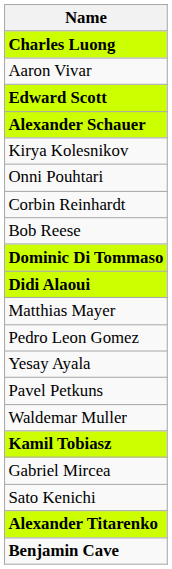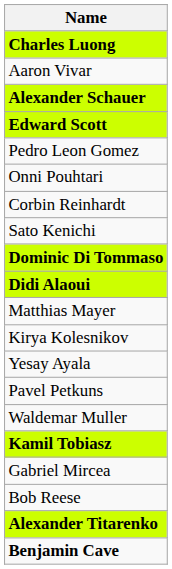(58, 97) Edward Scott -> (77, 97) Alexander Schauer
(77, 124) Alexander Schauer -> (58, 124) Edward Scott
(68, 151) Kirya Kolesnikov -> (74, 151) Pedro Leon Gomez
(45, 230) Bob Reese -> (52, 230) Sato Kenichi
(74, 337) Pedro Leon Gomez -> (68, 337) Kirya Kolesnikov
(52, 497) Sato Kenichi -> (45, 497) Bob Reese
